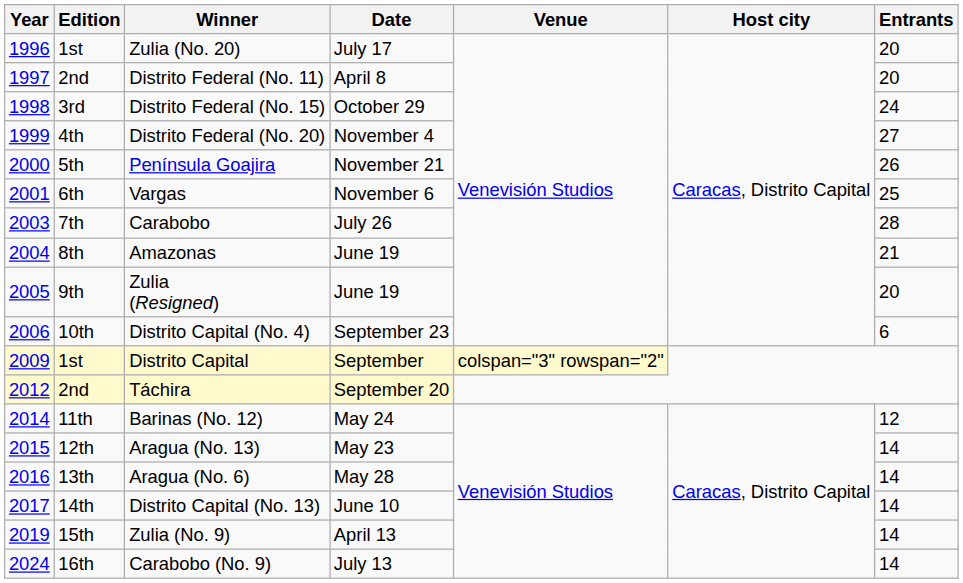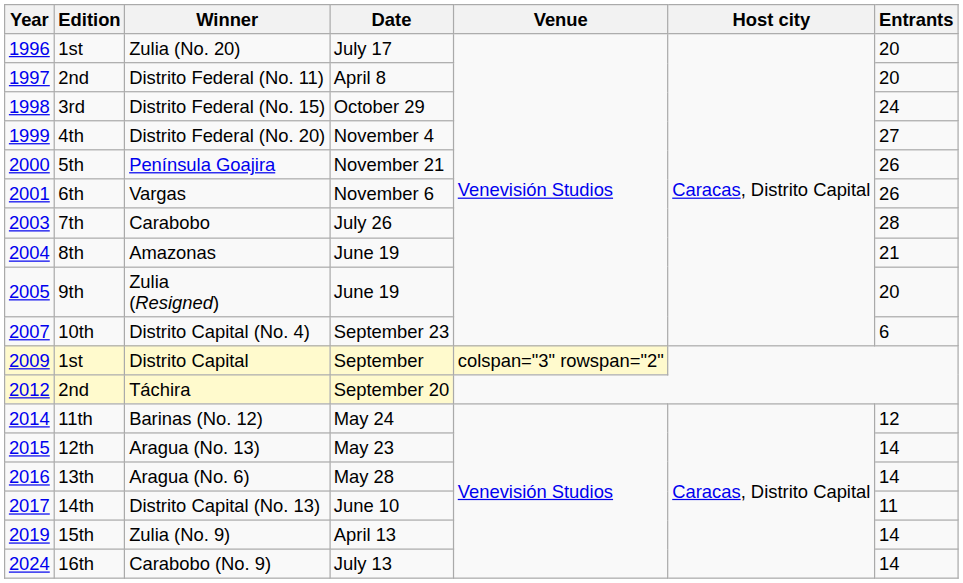(889, 194) 25 -> (889, 194) 26
(29, 331) 2006 -> (29, 331) 2007
(889, 506) 14 -> (888, 506) 11
